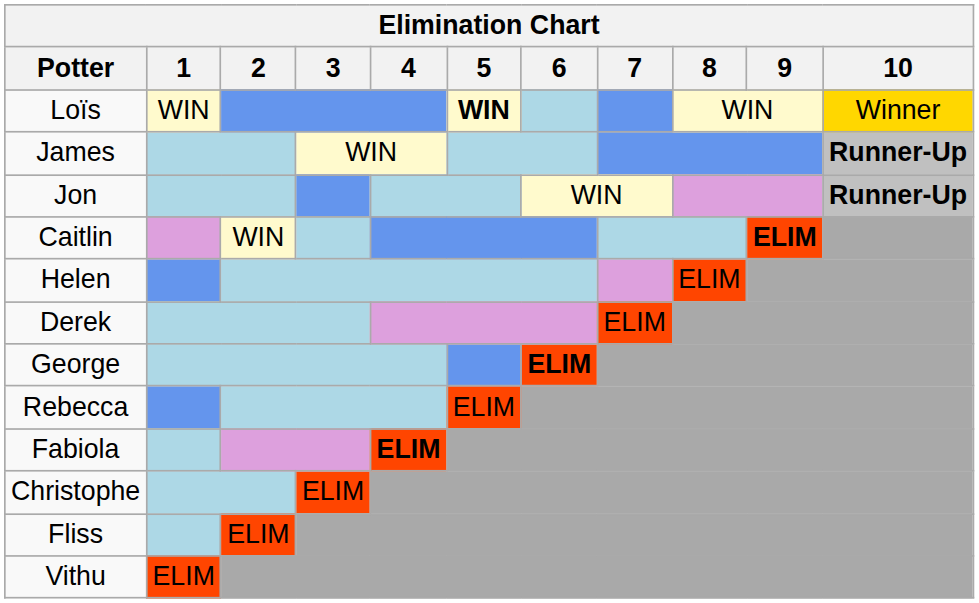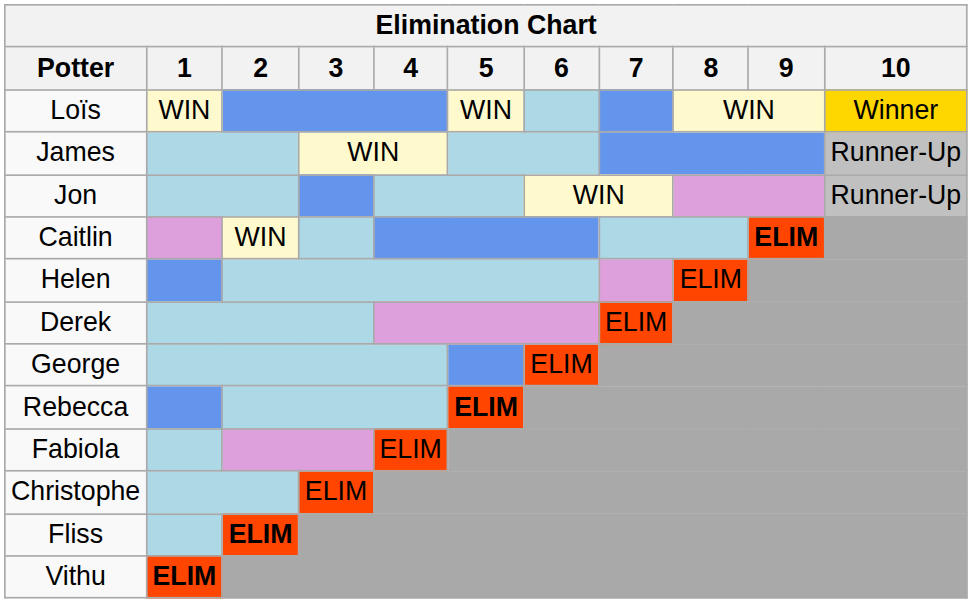(484, 110) bold -> (486, 110) normal
(898, 152) bold -> (896, 152) normal
(898, 195) bold -> (896, 195) normal
(559, 364) bold -> (561, 364) normal
(484, 407) normal -> (486, 407) bold
(408, 449) bold -> (411, 449) normal
(258, 534) normal -> (261, 534) bold
(184, 576) normal -> (184, 576) bold
